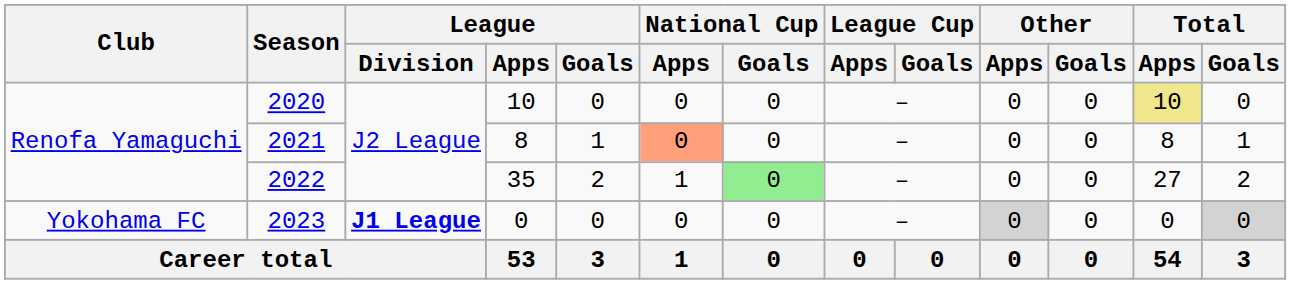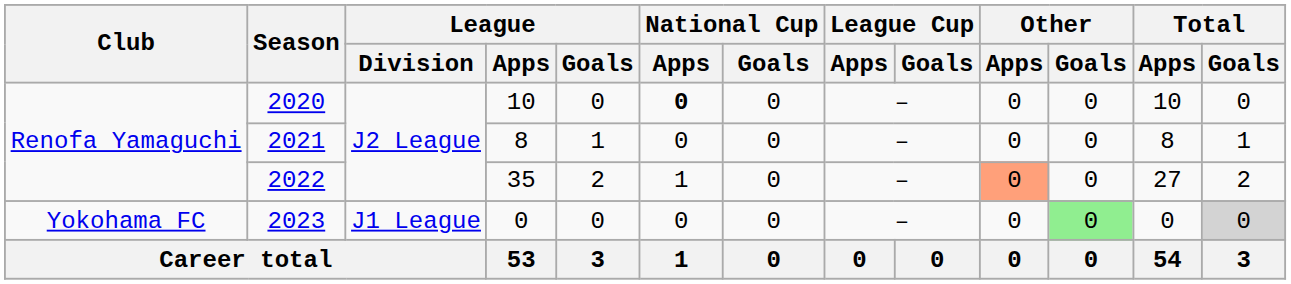(681, 103) normal -> (681, 103) bold
(1167, 103) khaki background -> (1167, 103) no background
(681, 142) lightsalmon background -> (681, 142) no background
(774, 181) lightgreen background -> (774, 181) no background
(1015, 181) no background -> (1015, 181) lightsalmon background
(416, 221) bold -> (416, 221) normal
(1015, 221) lightgrey background -> (1015, 221) no background
(1091, 221) no background -> (1091, 221) lightgreen background
